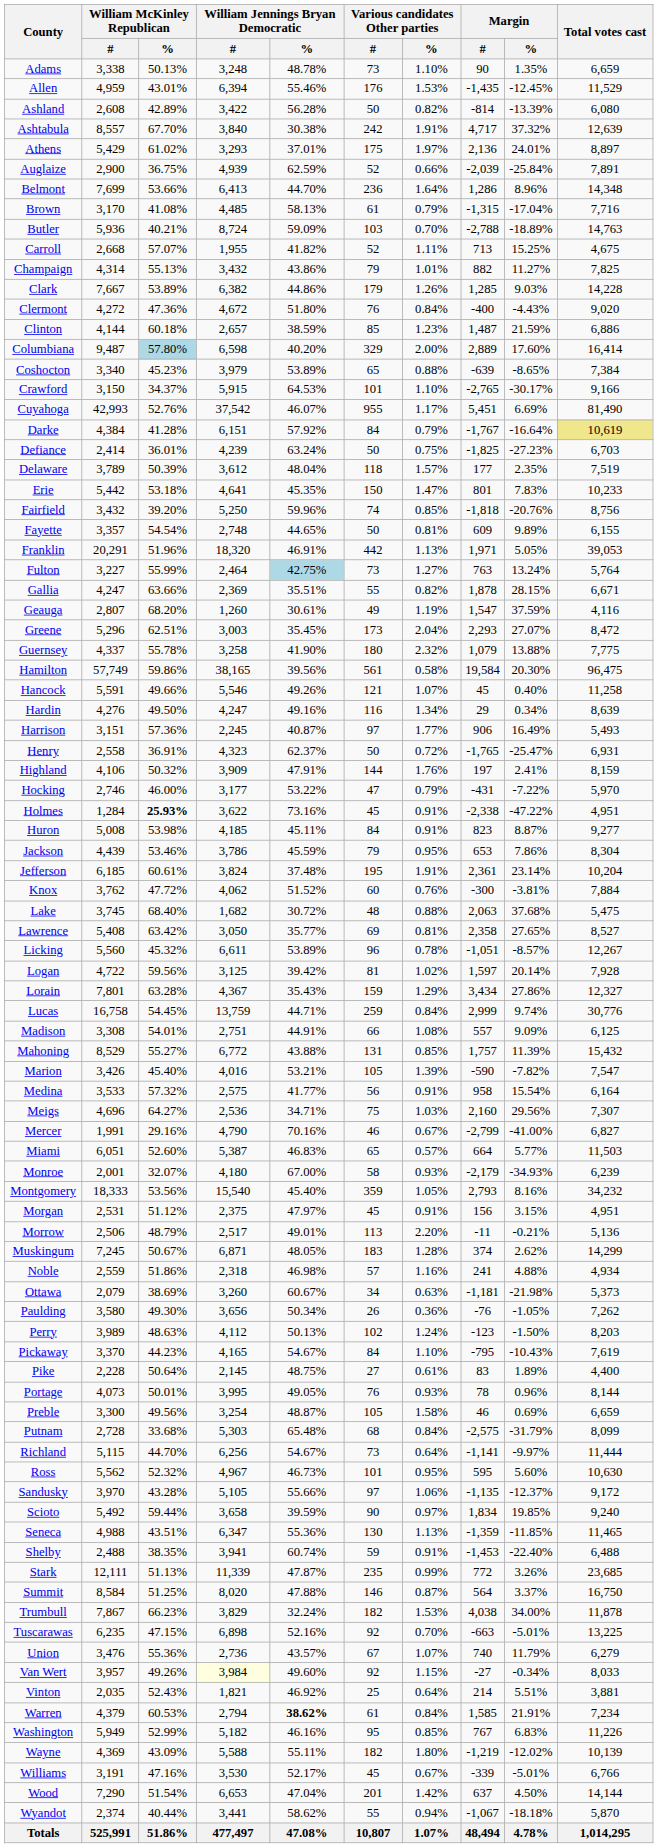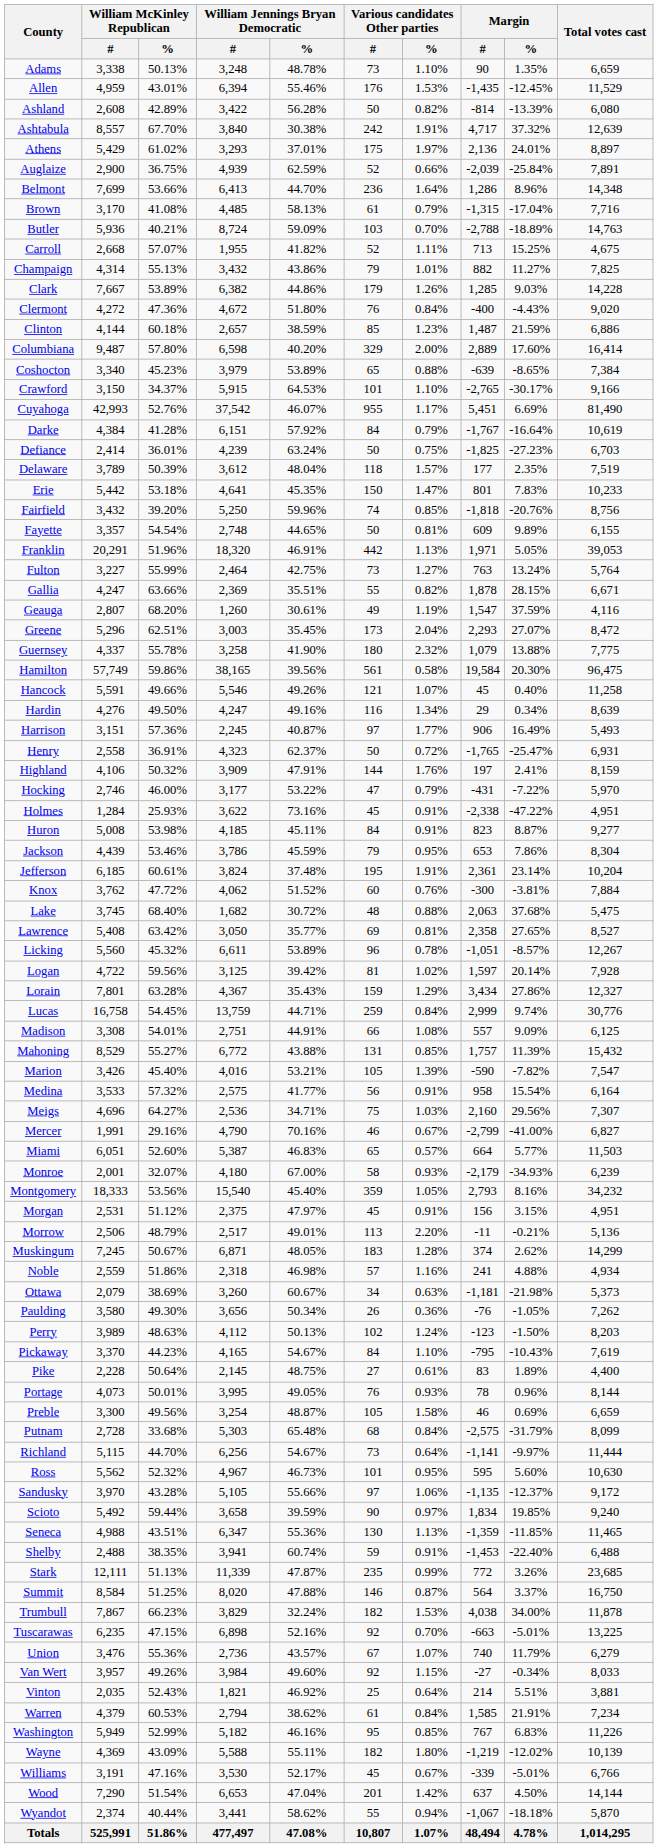(167, 349) lightblue background -> (167, 349) no background
(605, 429) khaki background -> (605, 429) no background
(307, 569) lightblue background -> (307, 569) no background
(167, 810) bold -> (167, 810) normal
(233, 1672) lightyellow background -> (233, 1672) no background
(307, 1712) bold -> (307, 1712) normal
